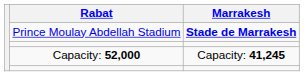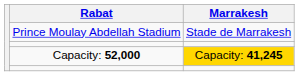(241, 32) bold -> (239, 32) normal
(241, 56) no background -> (239, 56) gold background
